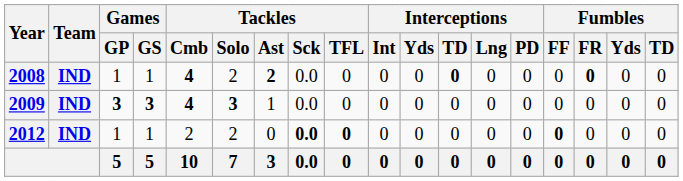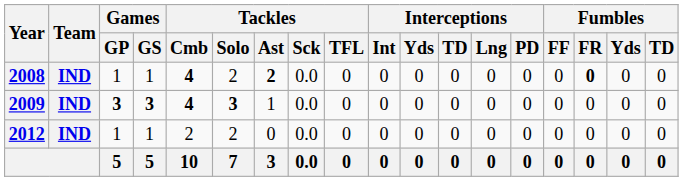(455, 76) bold -> (455, 76) normal
(307, 133) bold -> (307, 133) normal
(346, 133) bold -> (346, 133) normal
(559, 133) bold -> (559, 133) normal
